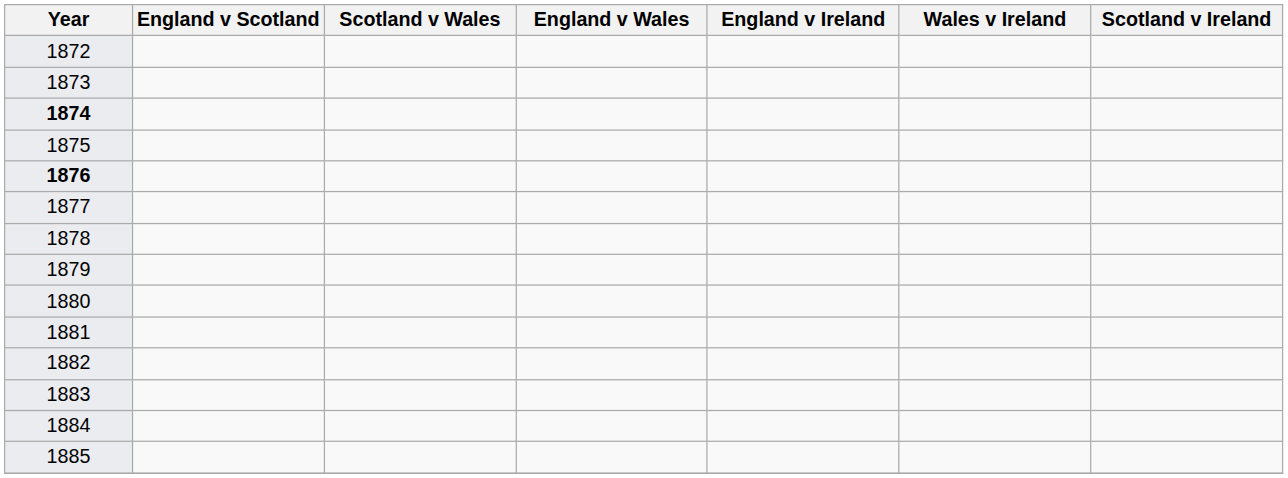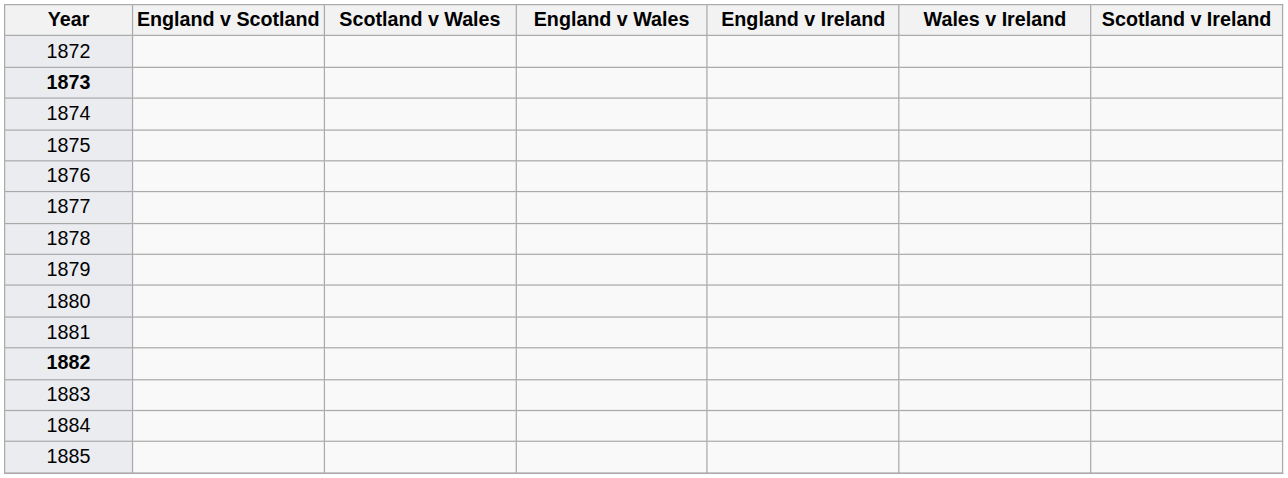(68, 82) normal -> (68, 82) bold
(68, 113) bold -> (68, 113) normal
(68, 176) bold -> (68, 176) normal
(68, 363) normal -> (68, 363) bold
